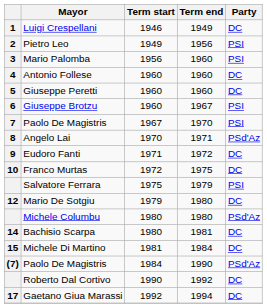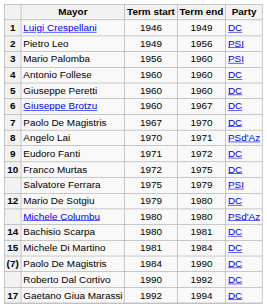(236, 106) PSI -> (235, 106) DC
(236, 122) PSI -> (235, 122) DC
(244, 264) PSd'Az -> (235, 264) DC
